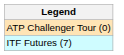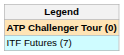(59, 27) normal -> (62, 27) bold
